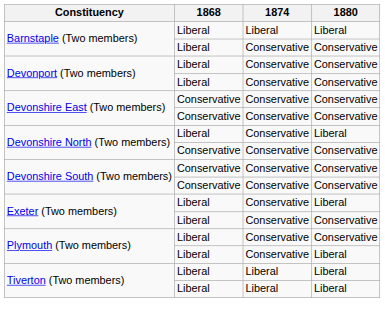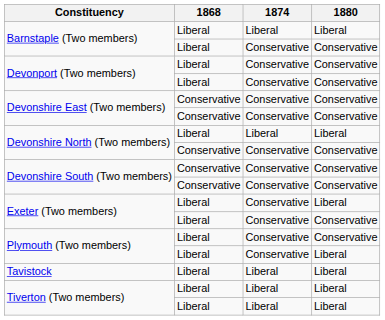(277, 133) Conservative -> (262, 133) Liberal
+ row: (29, 271)
